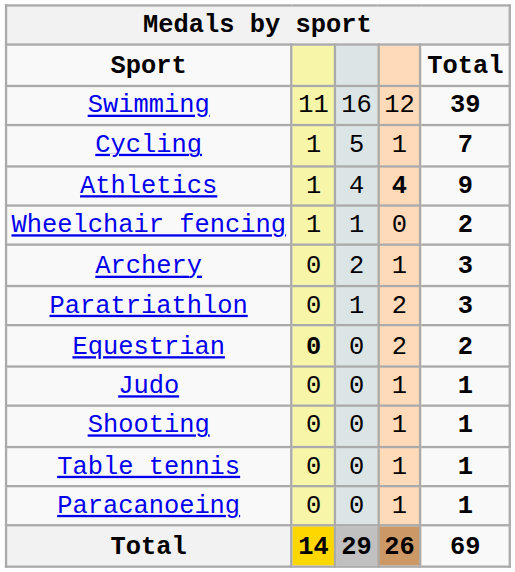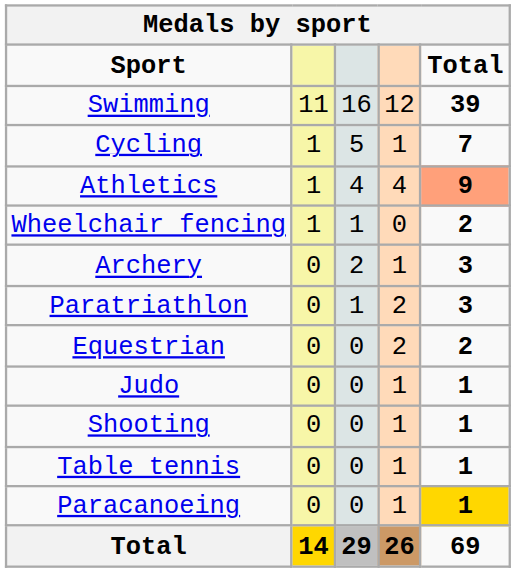(399, 186) bold -> (399, 186) normal
(465, 186) no background -> (465, 186) lightsalmon background
(314, 346) bold -> (314, 346) normal
(465, 506) no background -> (465, 506) gold background
